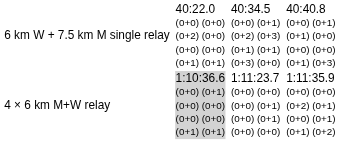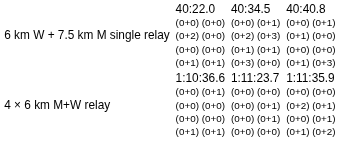(200, 105) lightgrey background -> (200, 105) no background
